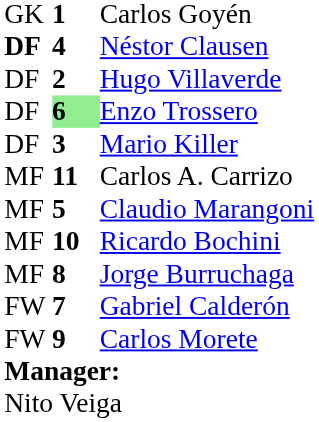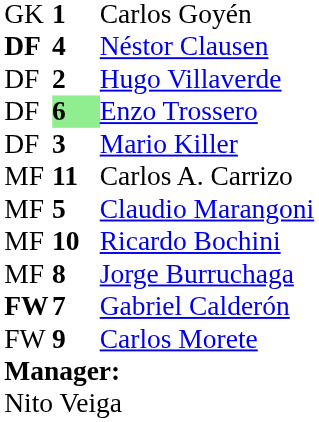(25, 306) normal -> (26, 306) bold
